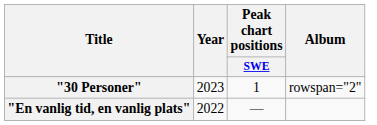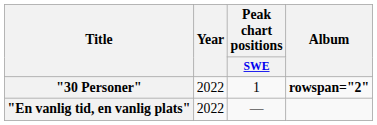(210, 87) 2023 -> (210, 87) 2022
(325, 87) normal -> (329, 87) bold
